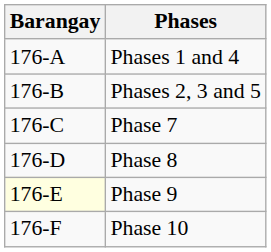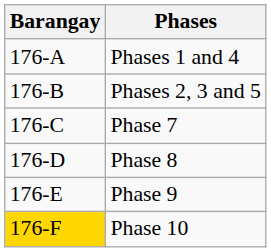(36, 194) lightyellow background -> (36, 194) no background
(36, 228) no background -> (36, 228) gold background
